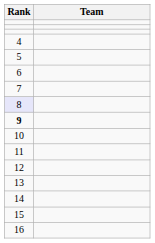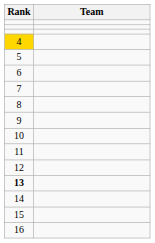(19, 41) no background -> (19, 41) gold background
(19, 104) lavender background -> (19, 104) no background
(19, 120) bold -> (19, 120) normal
(19, 183) normal -> (19, 183) bold
